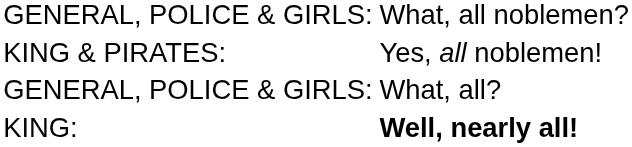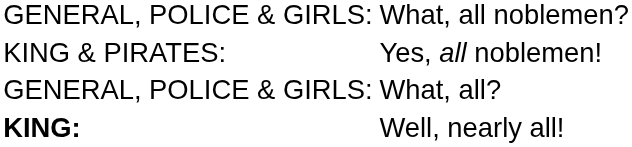(40, 128) normal -> (42, 128) bold
(479, 128) bold -> (472, 128) normal
